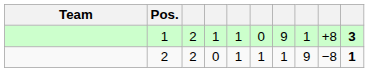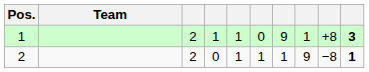columns swapped: (165, 15) <-> (76, 15)
